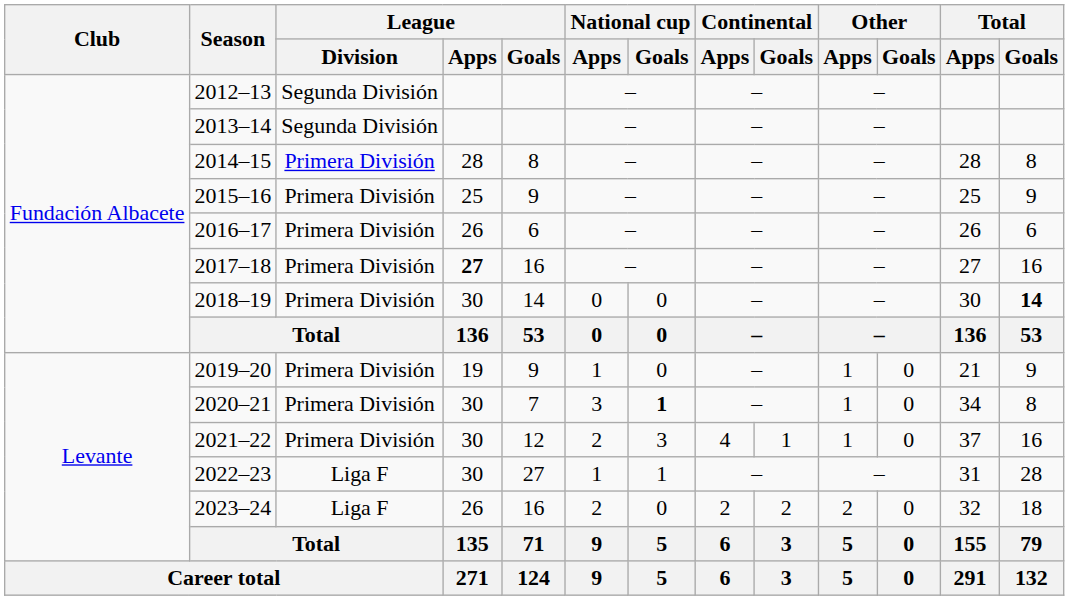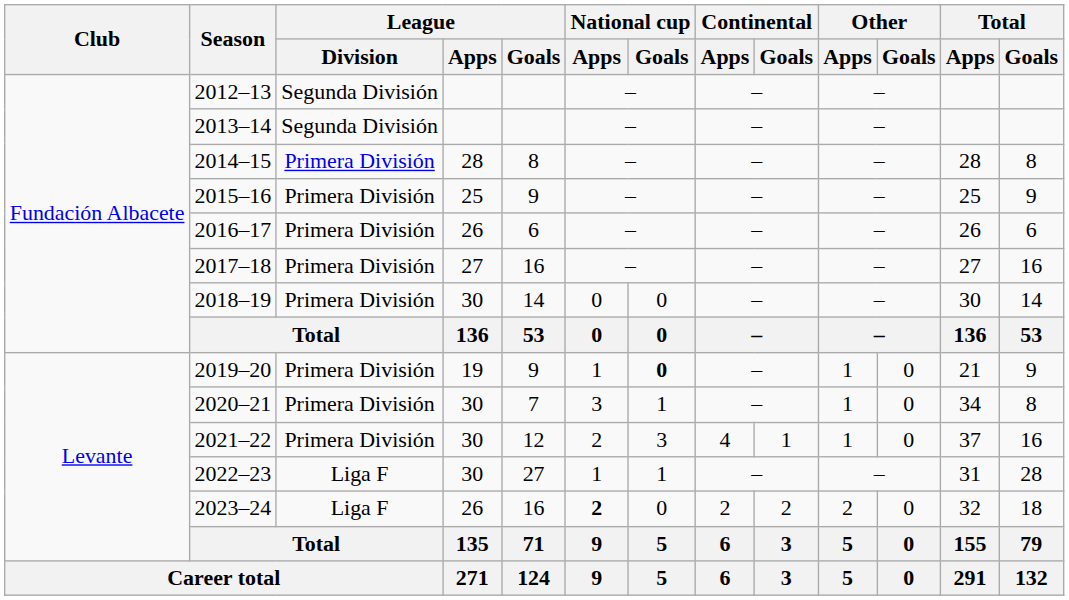(472, 265) bold -> (472, 265) normal
(1031, 299) bold -> (1031, 299) normal
(662, 369) normal -> (662, 369) bold
(662, 404) bold -> (662, 404) normal
(597, 508) normal -> (597, 508) bold
